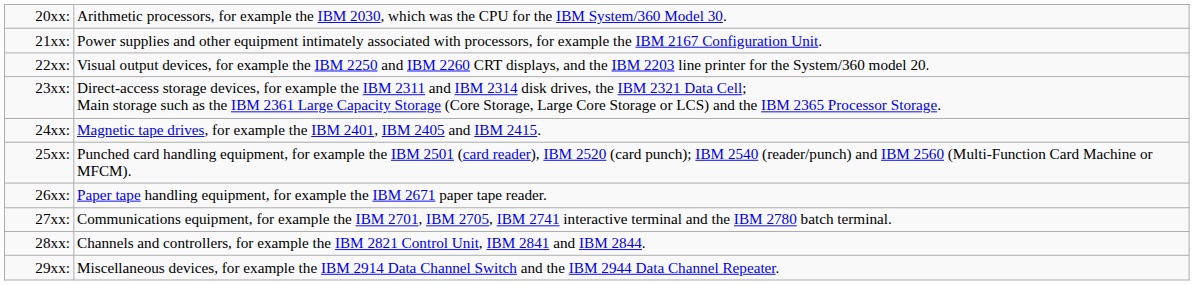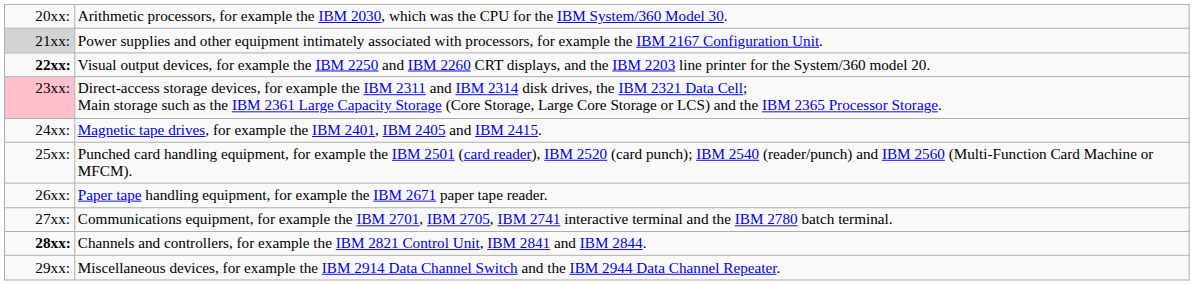(53, 40) no background -> (53, 40) lightgrey background
(53, 64) normal -> (53, 64) bold
(53, 88) no background -> (53, 88) pink background
(53, 243) normal -> (53, 243) bold
